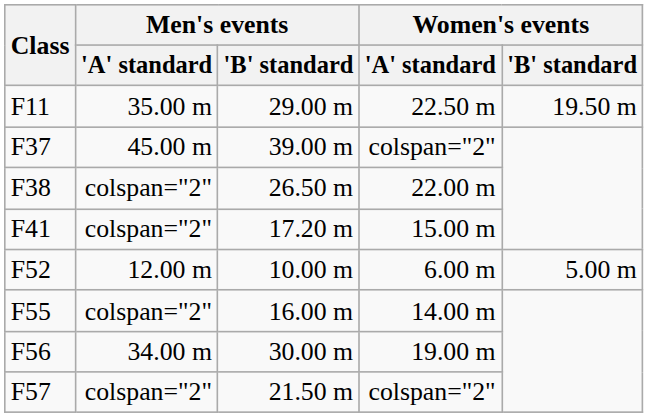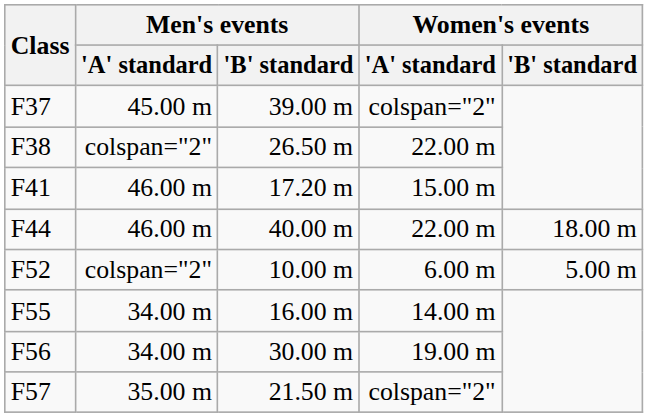- row: (30, 106)
(148, 228) colspan="2" -> (170, 187) 46.00 m
+ row: (31, 228)
(170, 269) 12.00 m -> (148, 269) colspan="2"
(148, 310) colspan="2" -> (170, 310) 34.00 m
(148, 392) colspan="2" -> (170, 392) 35.00 m
